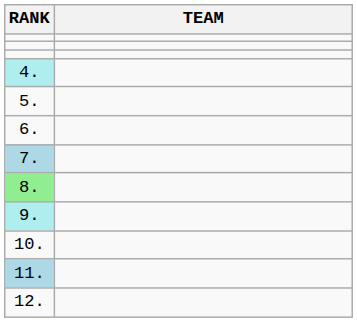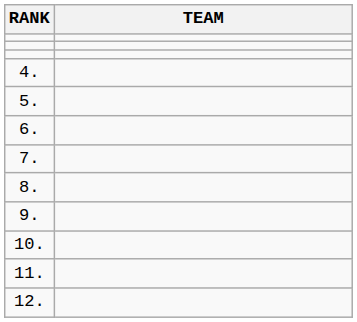(29, 72) paleturquoise background -> (29, 72) no background
(29, 158) lightblue background -> (29, 158) no background
(29, 187) lightgreen background -> (29, 187) no background
(29, 216) paleturquoise background -> (29, 216) no background
(29, 273) lightblue background -> (29, 273) no background
